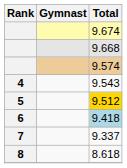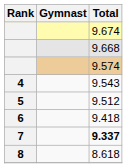(106, 101) gold background -> (106, 101) no background
(106, 119) lightblue background -> (106, 119) no background
(106, 136) normal -> (106, 136) bold
